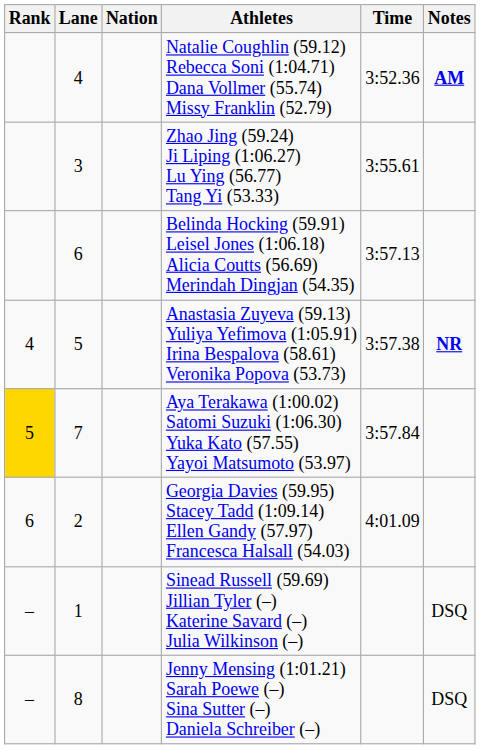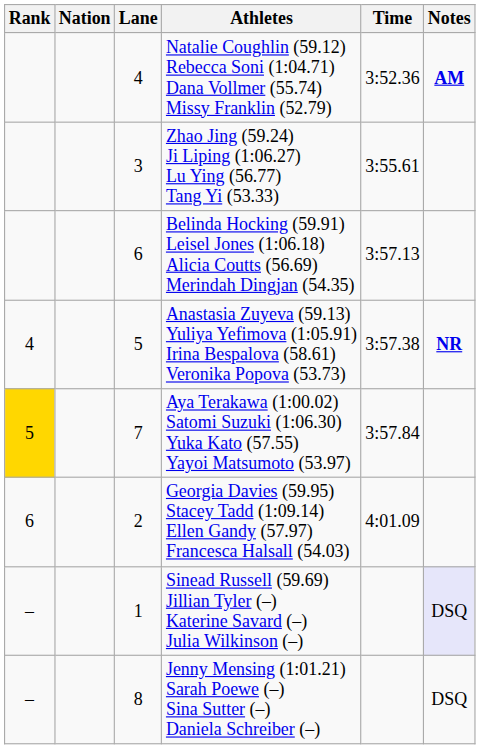columns swapped: (78, 18) <-> (132, 18)
(449, 610) no background -> (449, 610) lavender background
